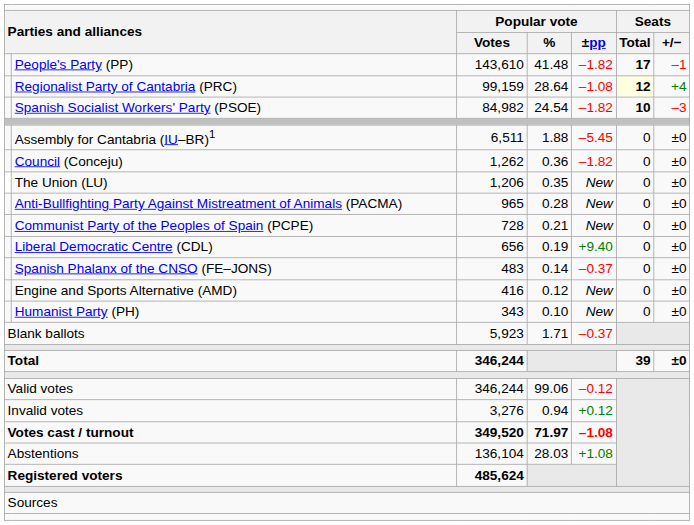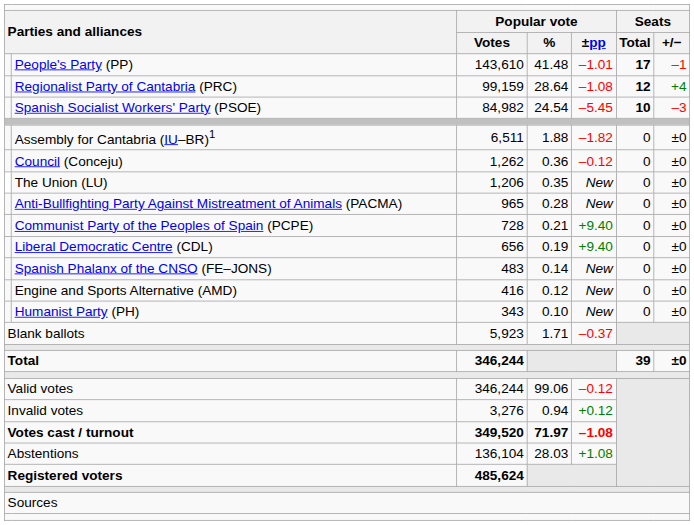(596, 64) –1.82 -> (596, 64) –1.01
(643, 86) lightyellow background -> (643, 86) no background
(596, 107) –1.82 -> (596, 107) –5.45
(596, 137) –5.45 -> (596, 137) –1.82
(596, 160) –1.82 -> (596, 160) –0.12
(599, 225) New -> (596, 225) +9.40
(596, 268) –0.37 -> (599, 268) New
